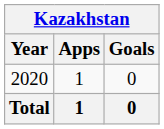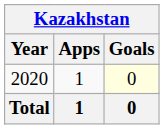(132, 78) no background -> (132, 78) lightyellow background
